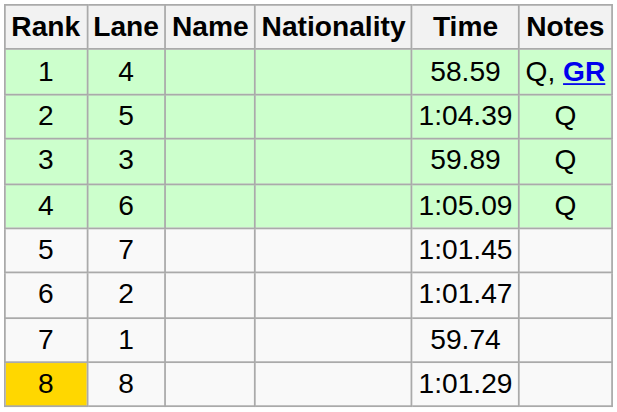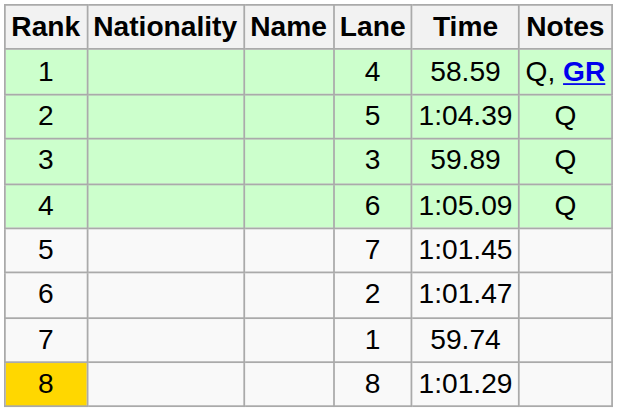columns swapped: (126, 26) <-> (334, 26)
